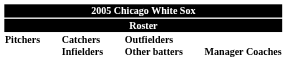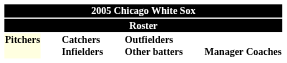(23, 40) no background -> (23, 40) lightyellow background
